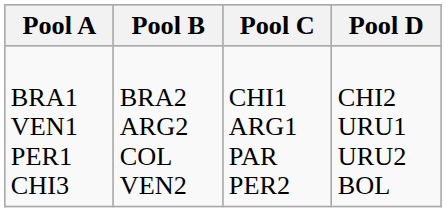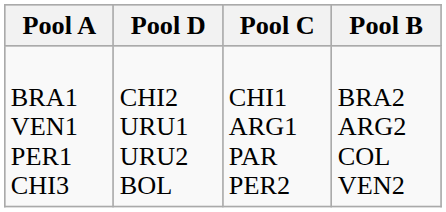columns swapped: (168, 25) <-> (386, 25)
